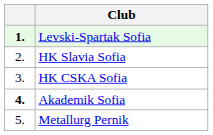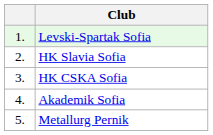(20, 36) bold -> (20, 36) normal
(20, 99) bold -> (20, 99) normal
